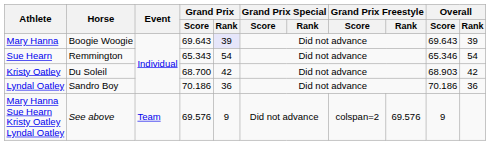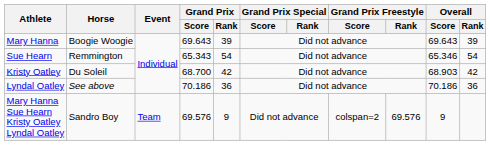(226, 41) lavender background -> (226, 41) no background
(94, 86) Sandro Boy -> (91, 86) See above
(91, 117) See above -> (94, 117) Sandro Boy
